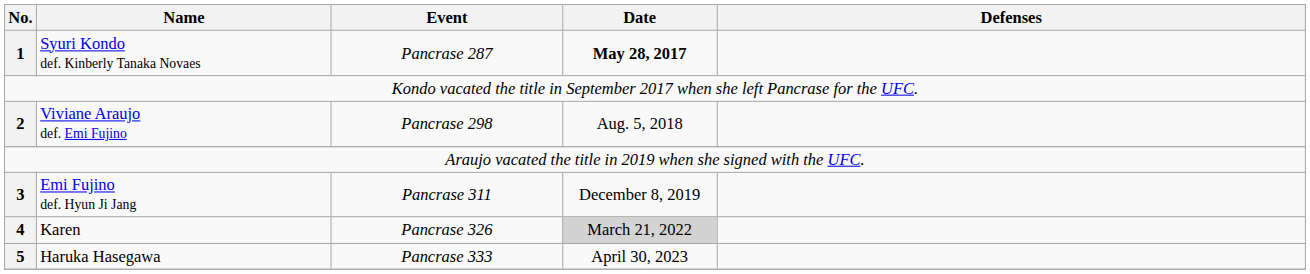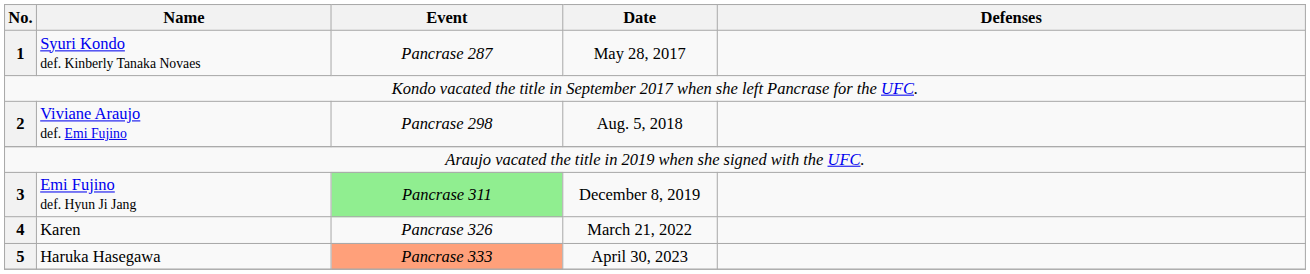(640, 52) bold -> (640, 52) normal
(447, 194) no background -> (447, 194) lightgreen background
(640, 230) lightgrey background -> (640, 230) no background
(447, 256) no background -> (447, 256) lightsalmon background
